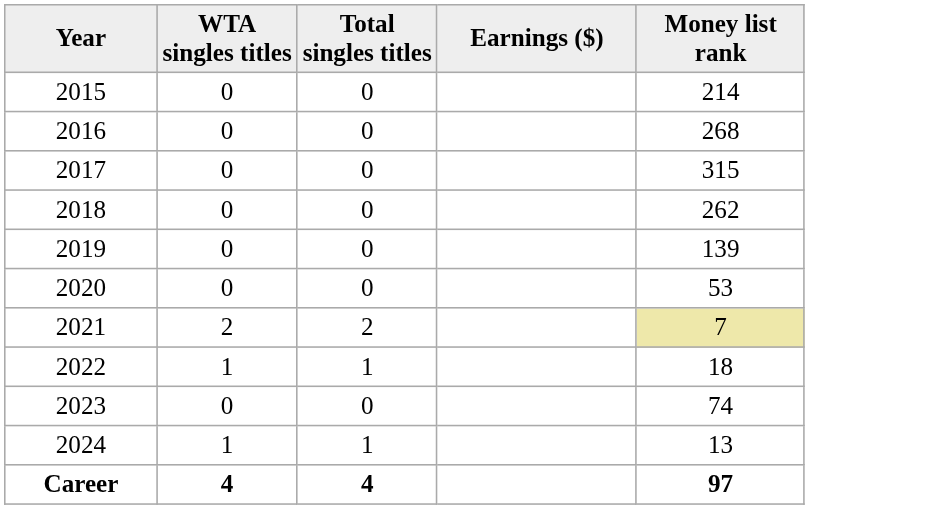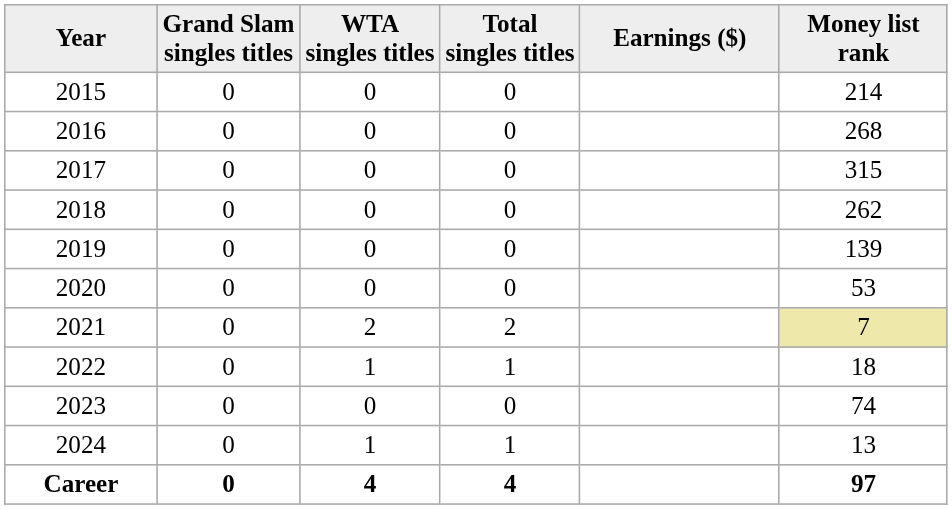+ column: (229, 38)
